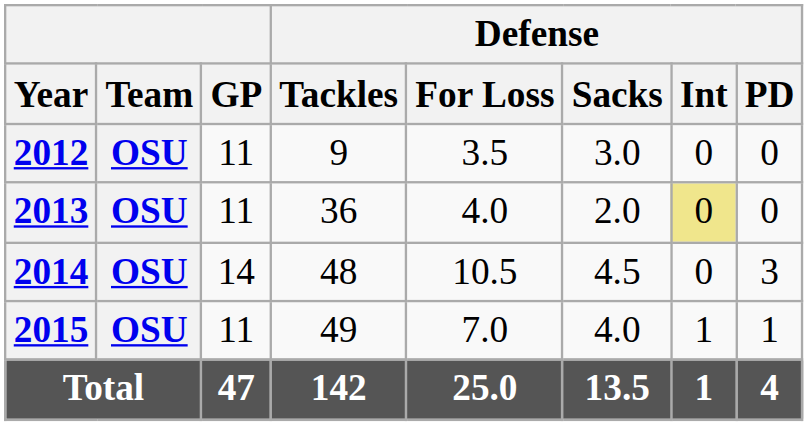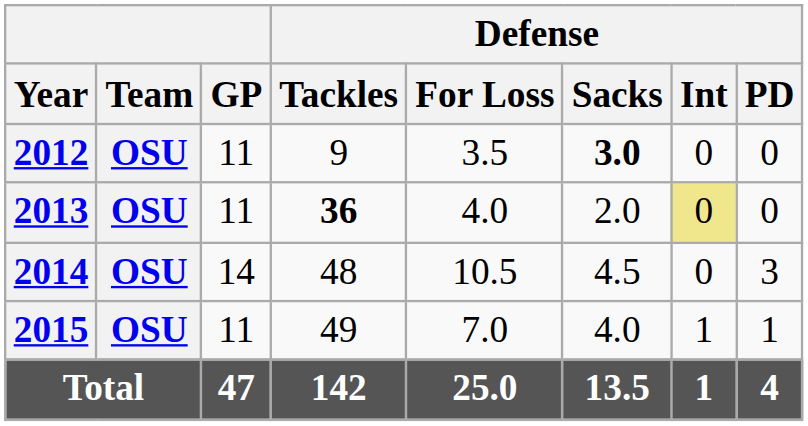(617, 152) normal -> (617, 152) bold
(339, 211) normal -> (339, 211) bold
